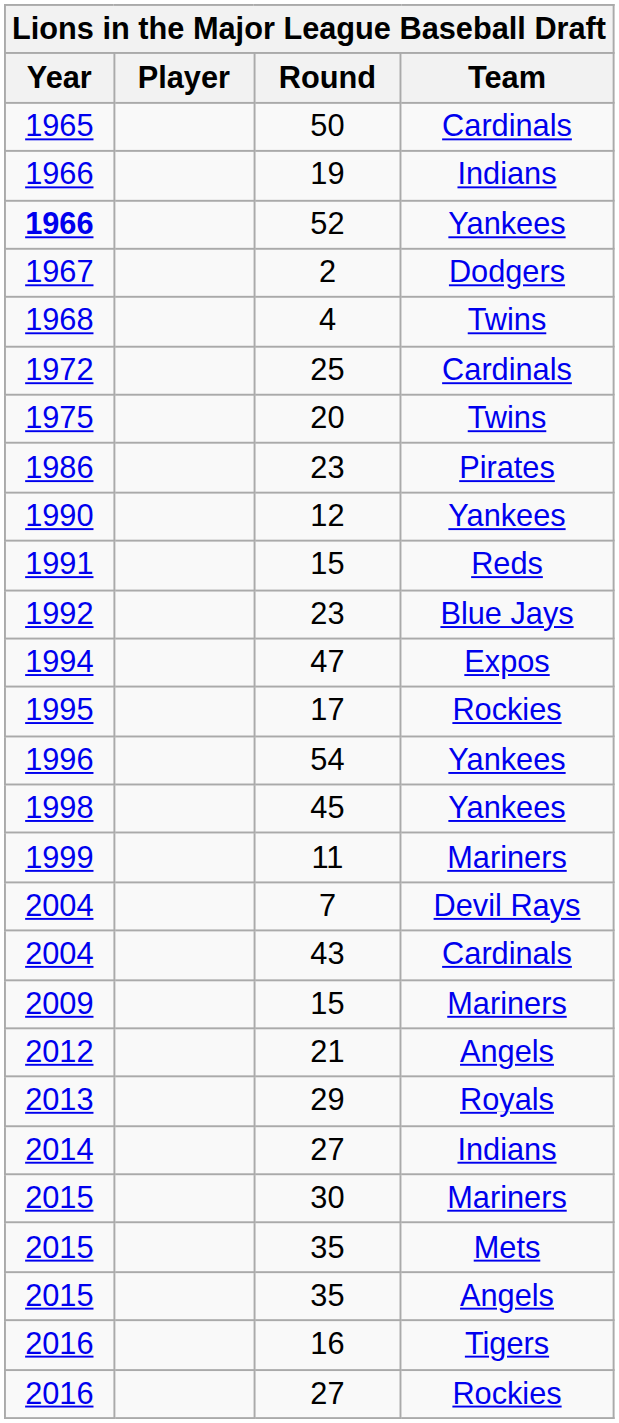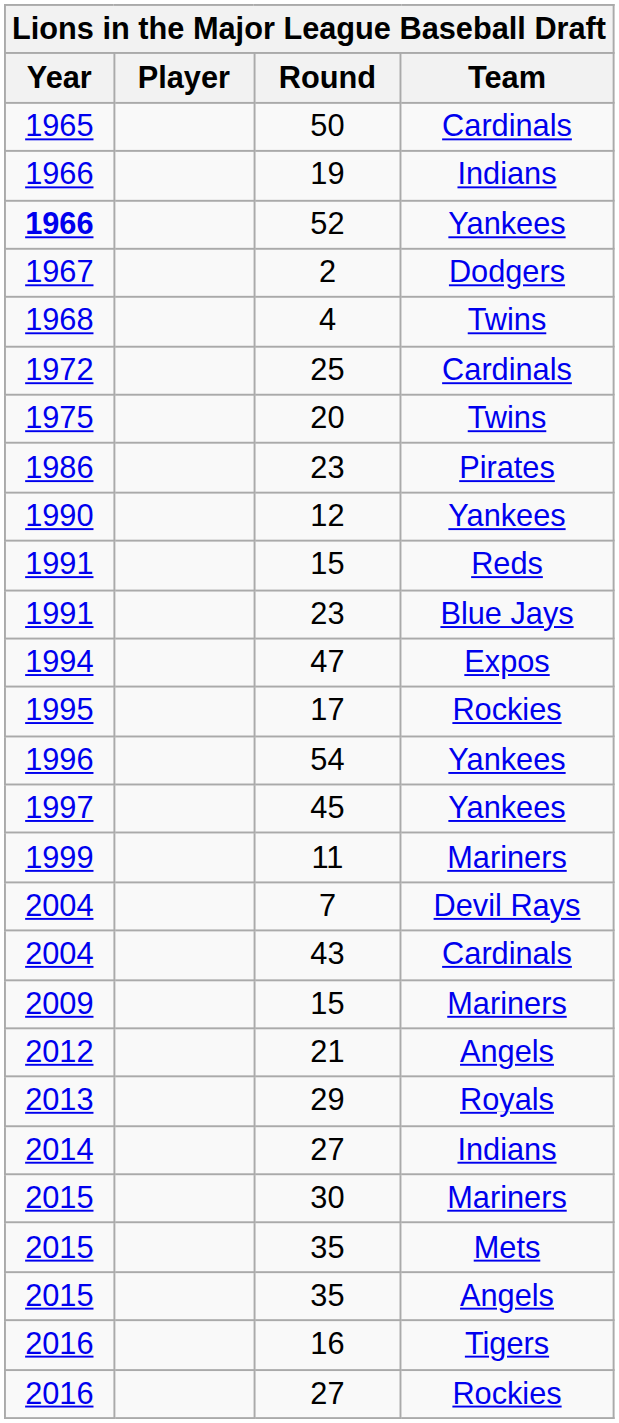(59, 613) 1992 -> (59, 613) 1991
(59, 808) 1998 -> (59, 808) 1997
